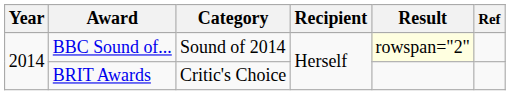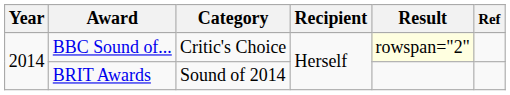(233, 47) Sound of 2014 -> (233, 47) Critic's Choice
(233, 75) Critic's Choice -> (233, 75) Sound of 2014
